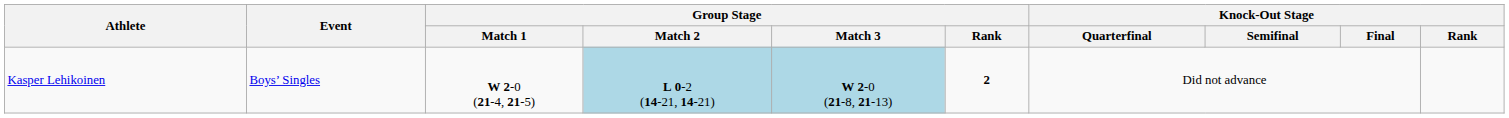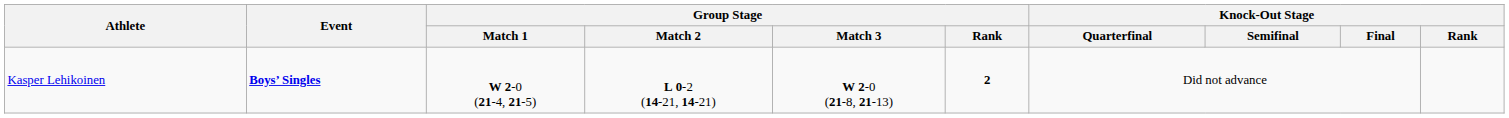(285, 80) normal -> (285, 80) bold
(677, 95) lightblue background -> (678, 95) no background
(858, 95) lightblue background -> (859, 95) no background
